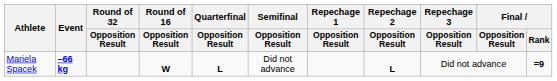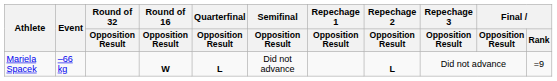(65, 64) bold -> (65, 64) normal
(539, 64) bold -> (539, 64) normal
